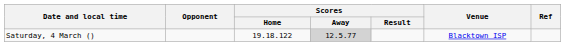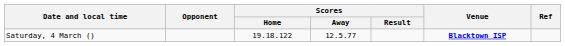(341, 35) lightgrey background -> (341, 35) no background
(477, 35) normal -> (477, 35) bold
